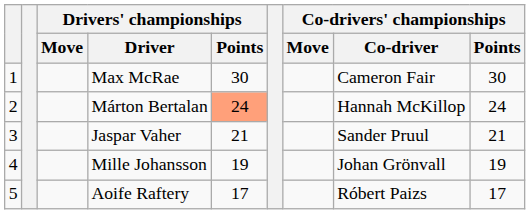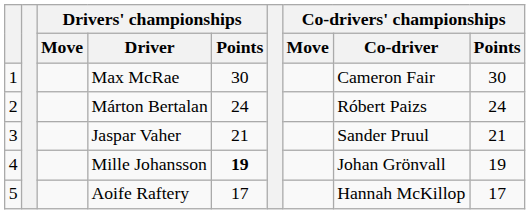(240, 106) lightsalmon background -> (240, 106) no background
(401, 106) Hannah McKillop -> (382, 106) Róbert Paizs
(240, 164) normal -> (240, 164) bold
(382, 193) Róbert Paizs -> (401, 193) Hannah McKillop
